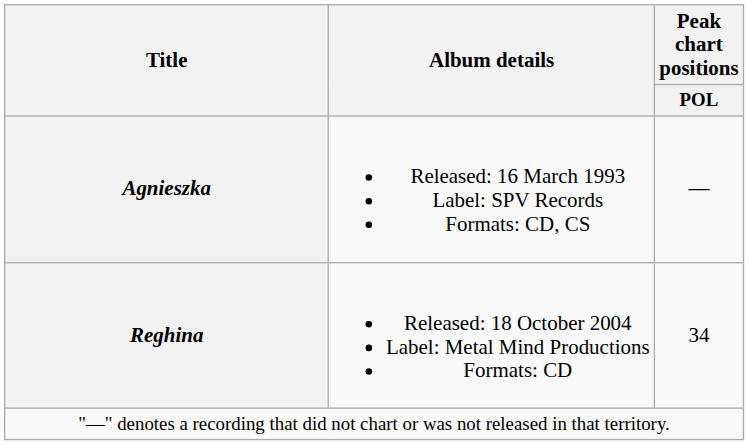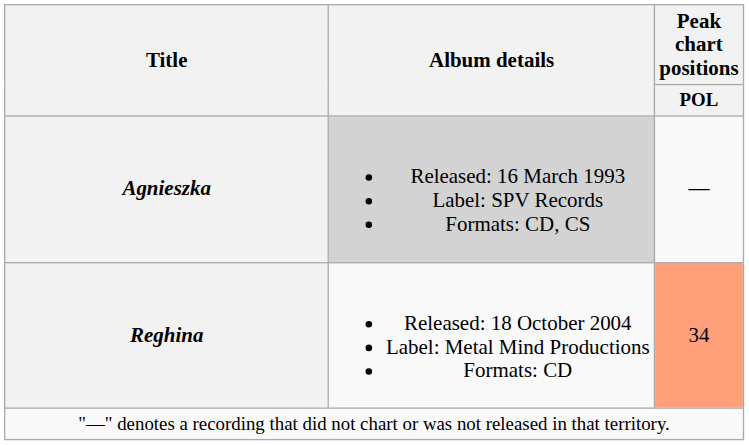(492, 201) no background -> (492, 201) lightgrey background
(699, 334) no background -> (699, 334) lightsalmon background
